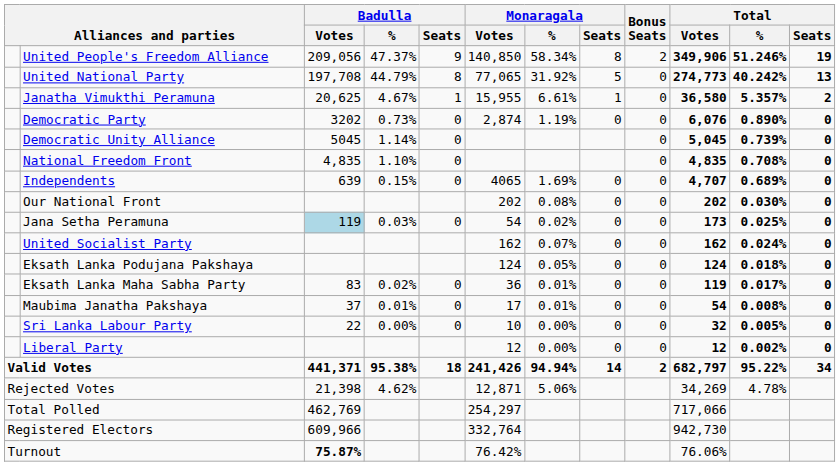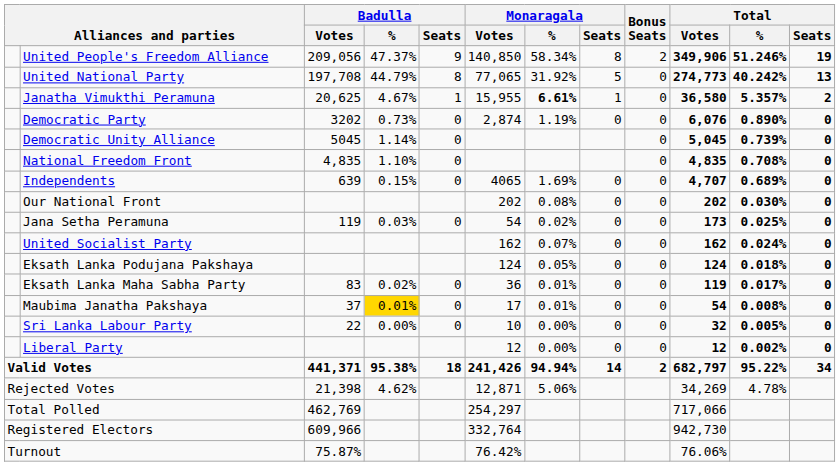(557, 98) normal -> (557, 98) bold
(350, 223) lightblue background -> (350, 223) no background
(397, 306) no background -> (397, 306) gold background
(338, 451) bold -> (338, 451) normal
